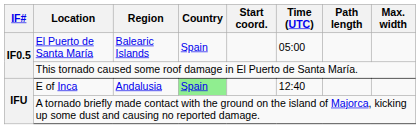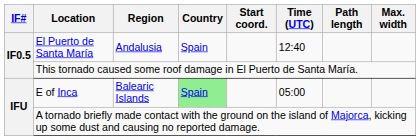(135, 47) Balearic Islands -> (139, 47) Andalusia
(292, 47) 05:00 -> (292, 47) 12:40
(139, 86) Andalusia -> (135, 92) Balearic Islands
(292, 86) 12:40 -> (292, 92) 05:00
